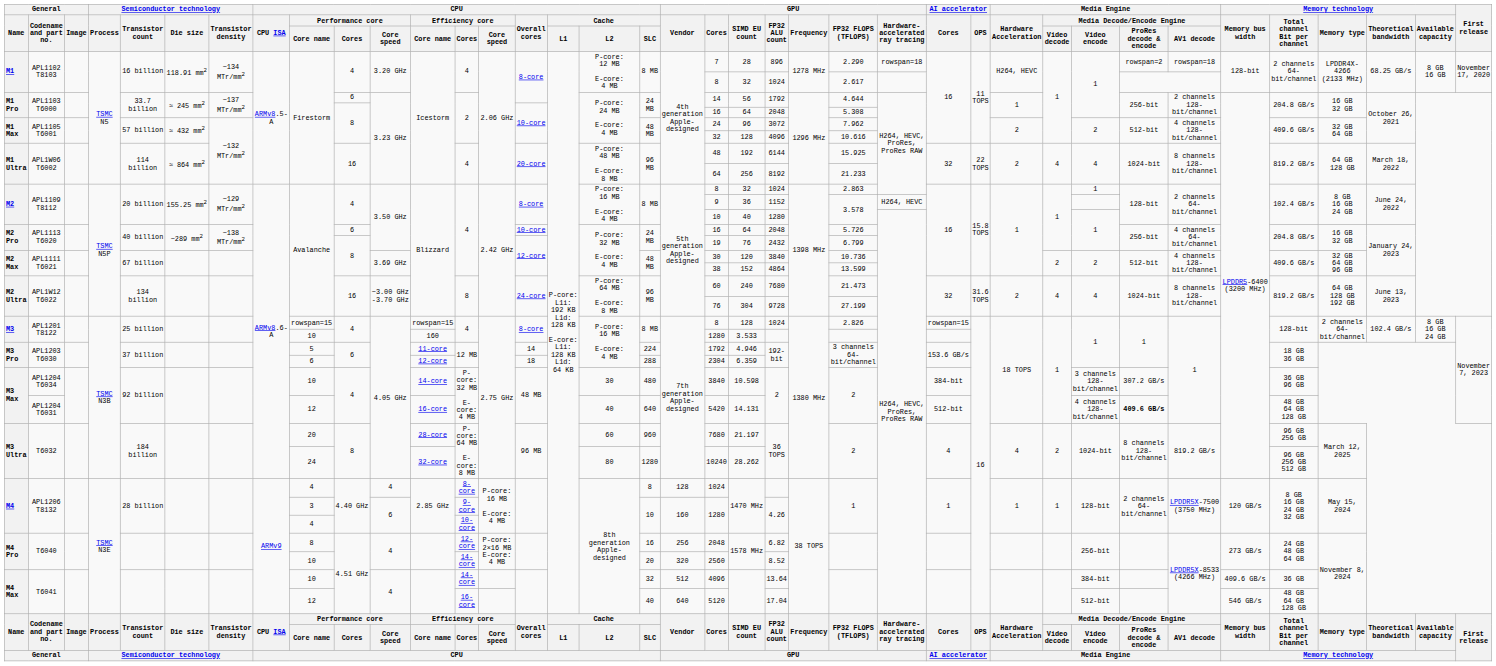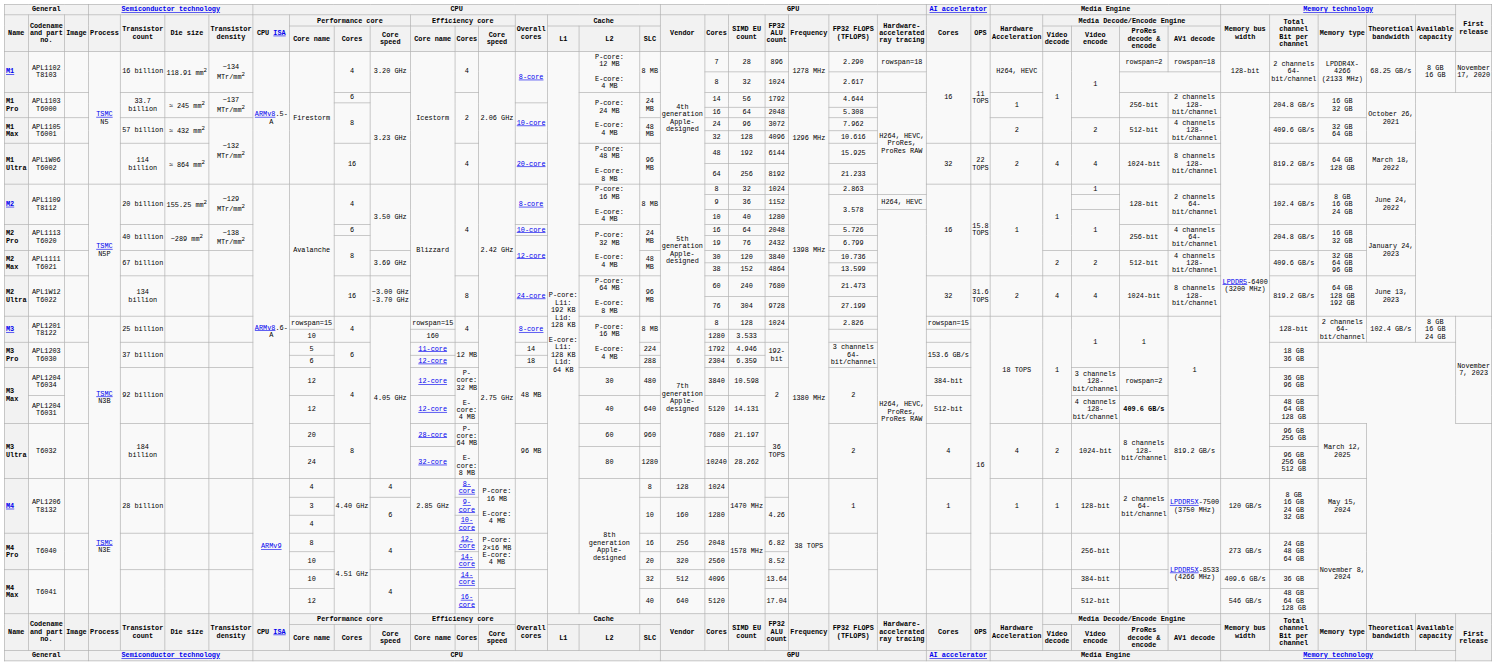(312, 382) 10 -> (312, 382) 12
(433, 382) 14-core -> (433, 382) 12-core
(1144, 382) 307.2 GB/s -> (1144, 382) rowspan=2
(433, 409) 16-core -> (433, 409) 12-core
(717, 409) 5420 -> (717, 409) 5120
